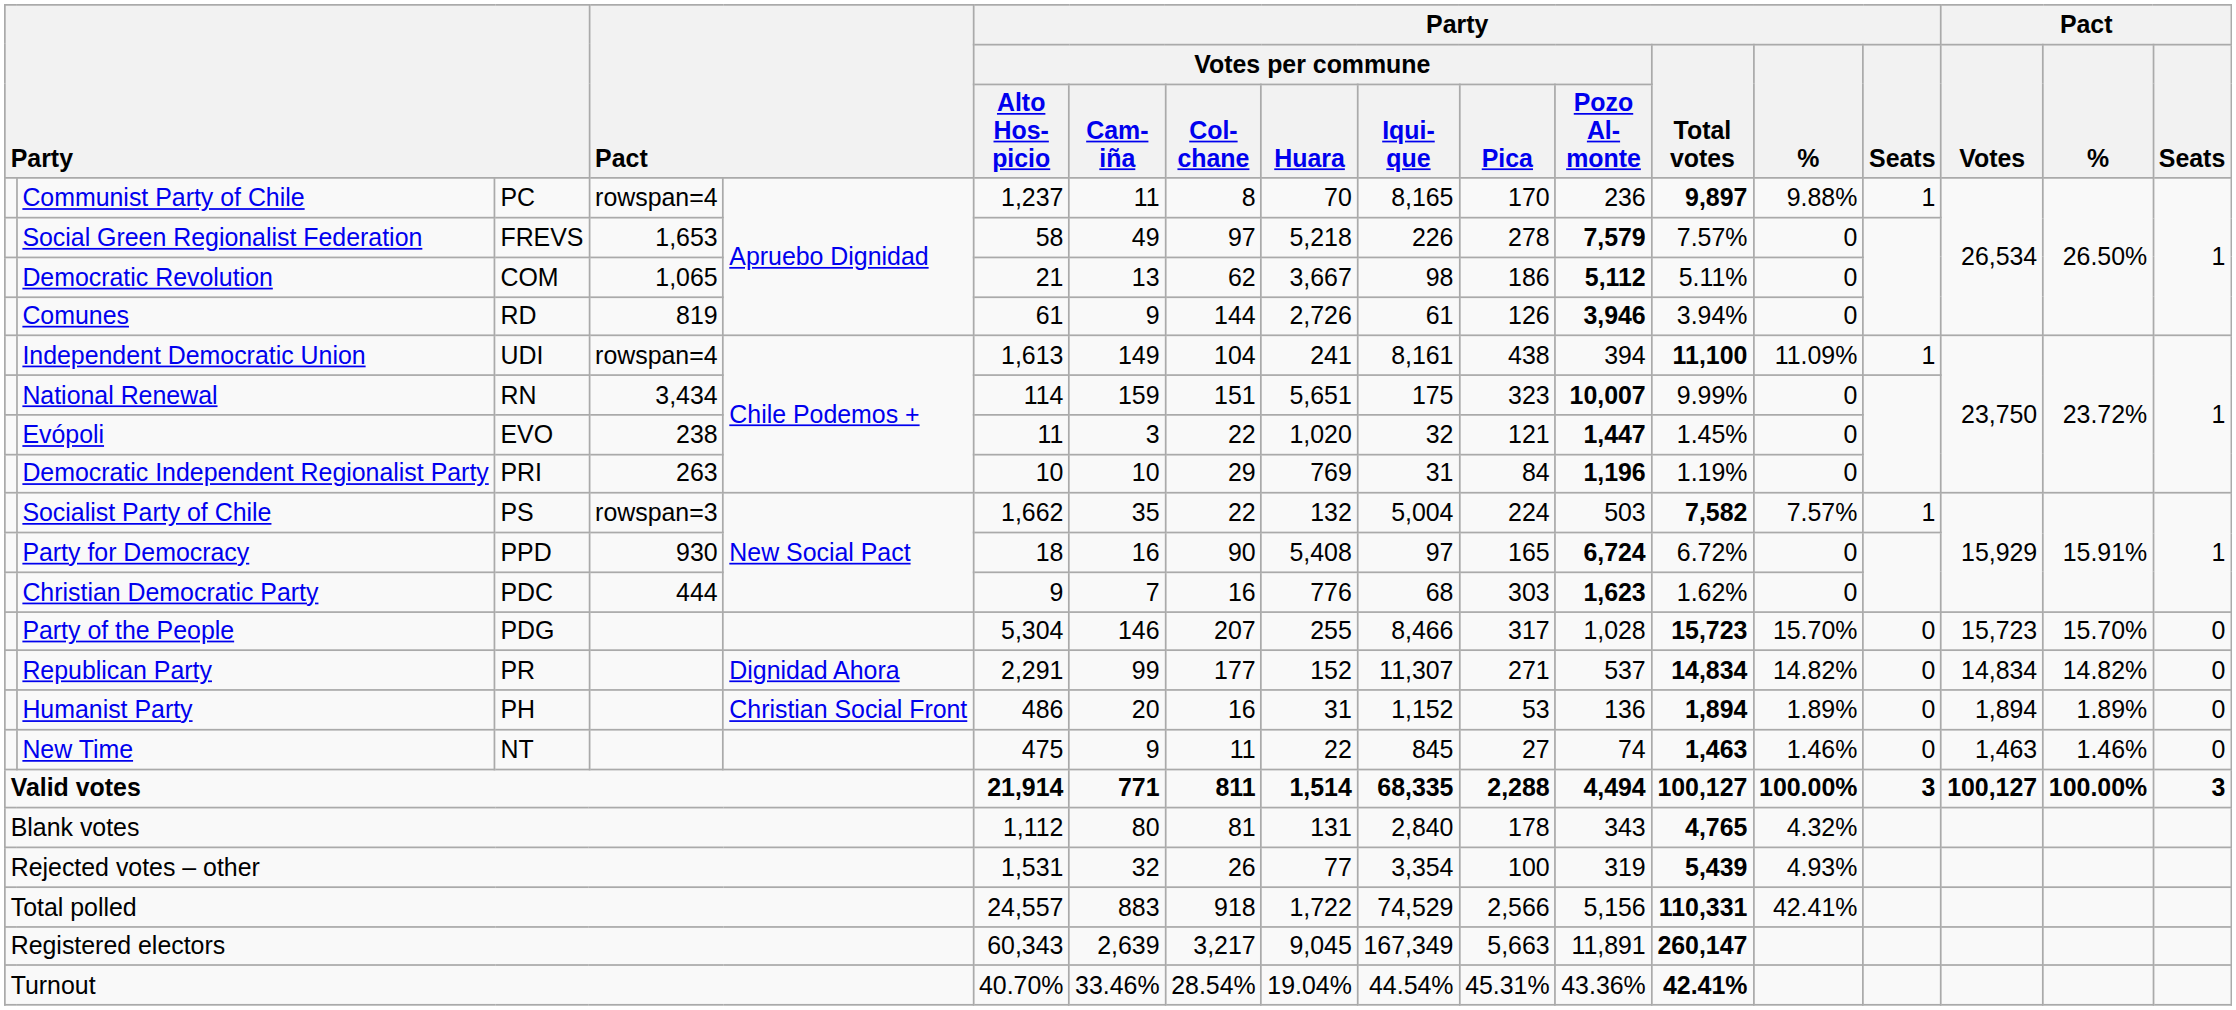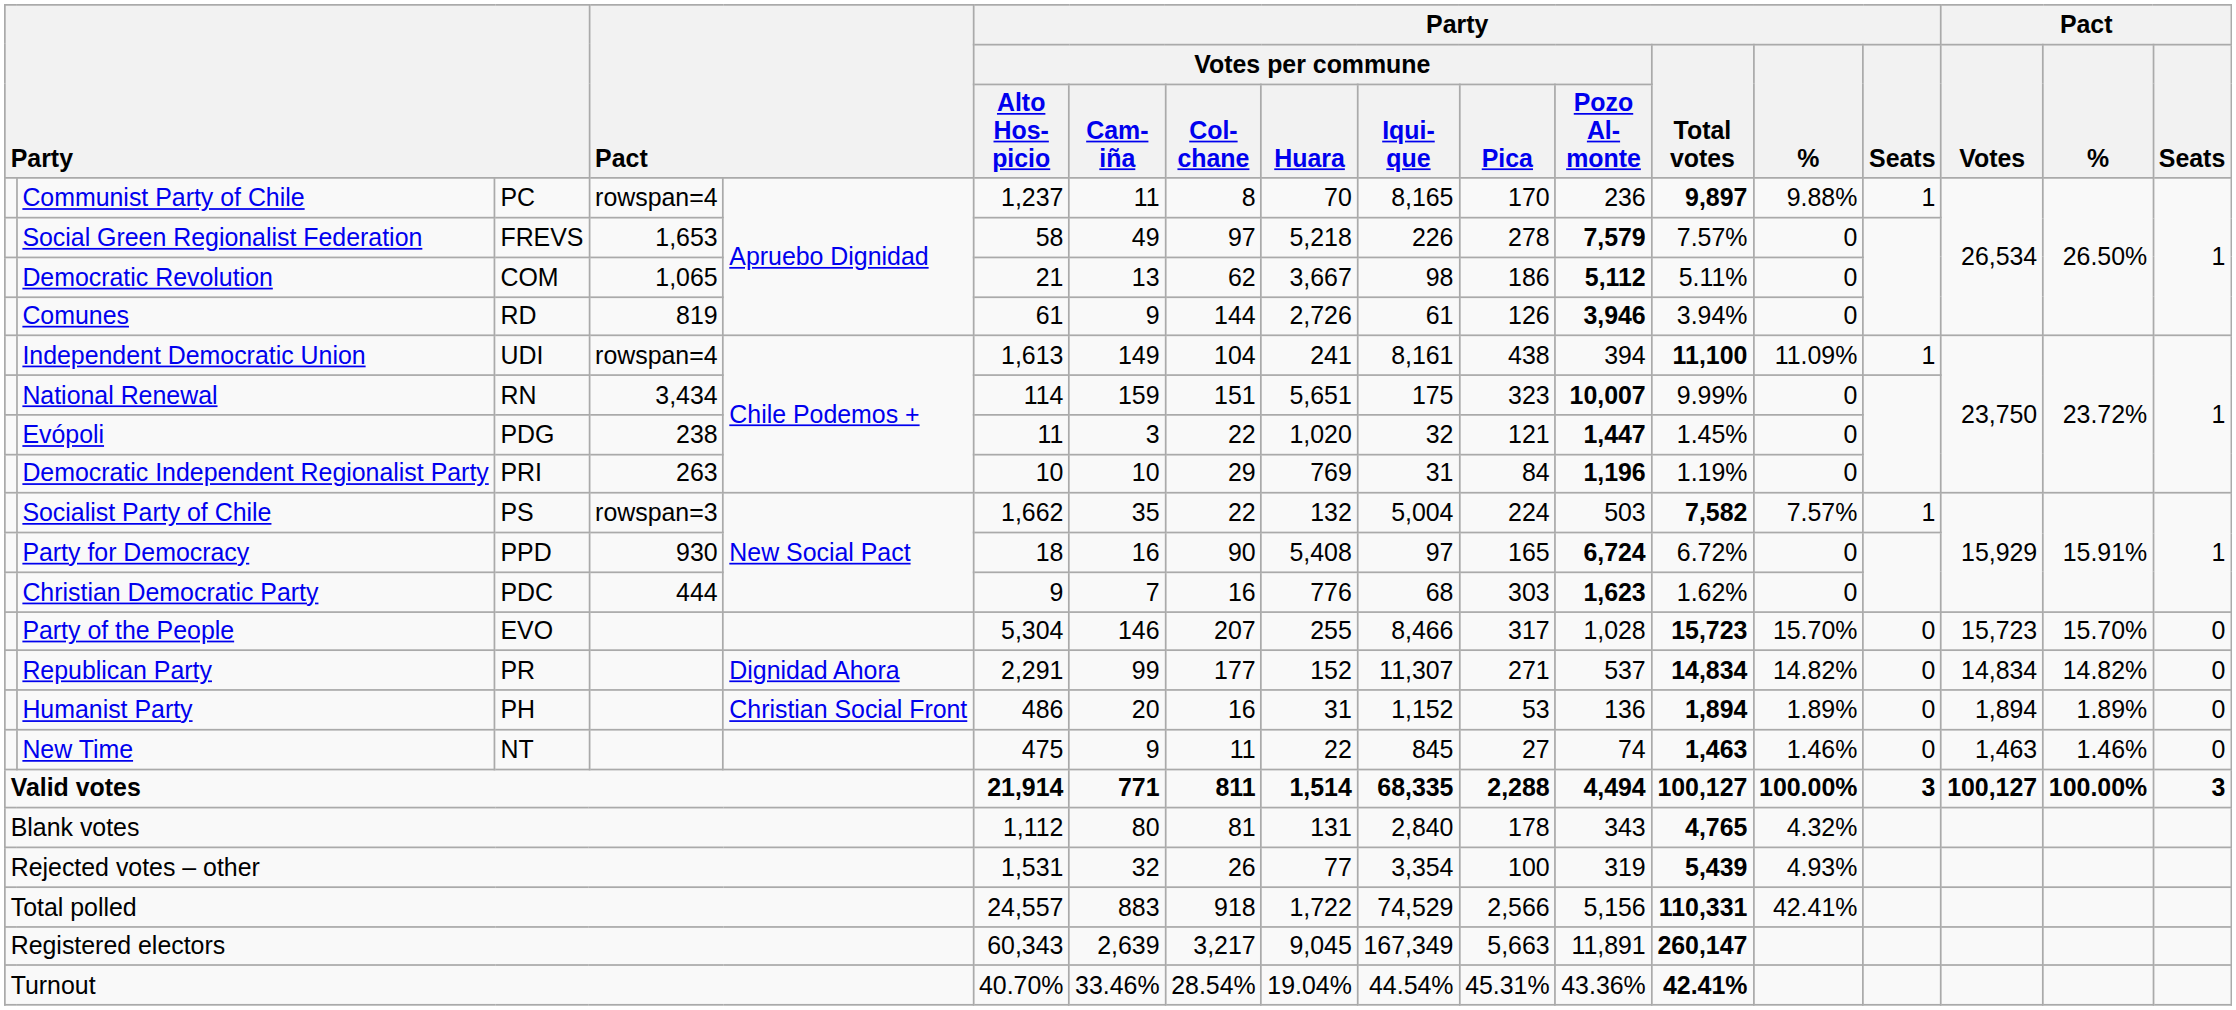(527, 435) EVO -> (527, 435) PDG
(527, 631) PDG -> (527, 631) EVO
